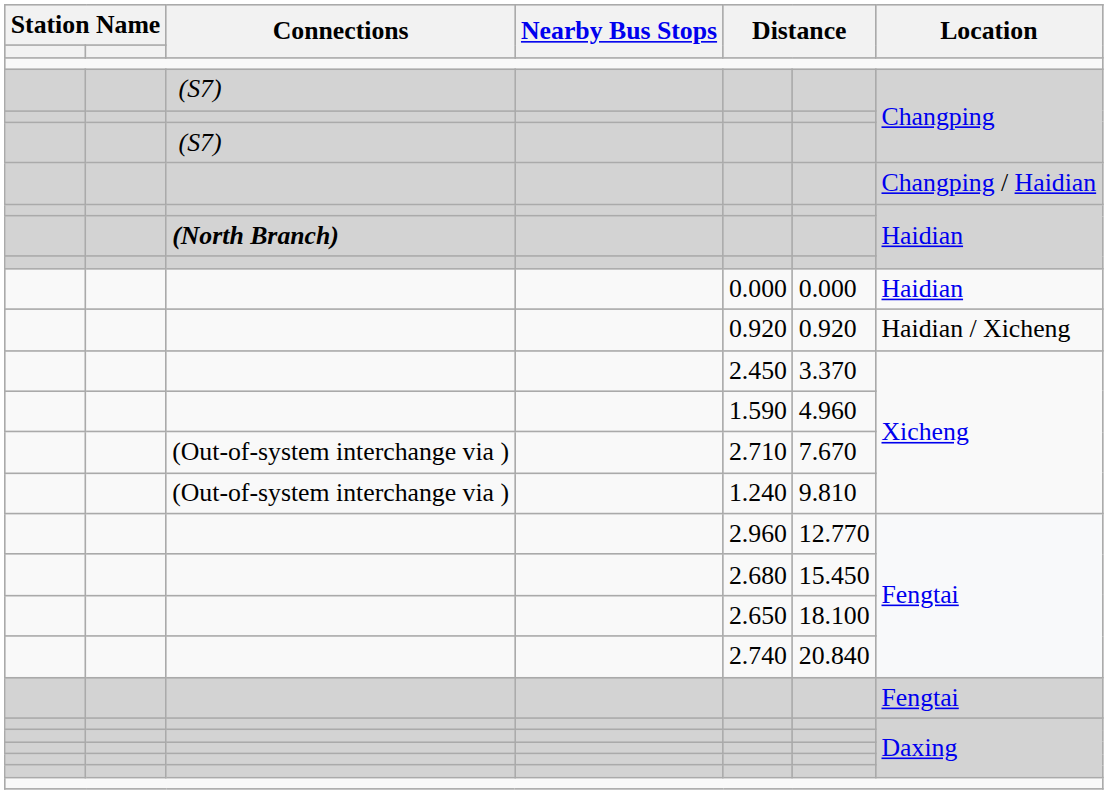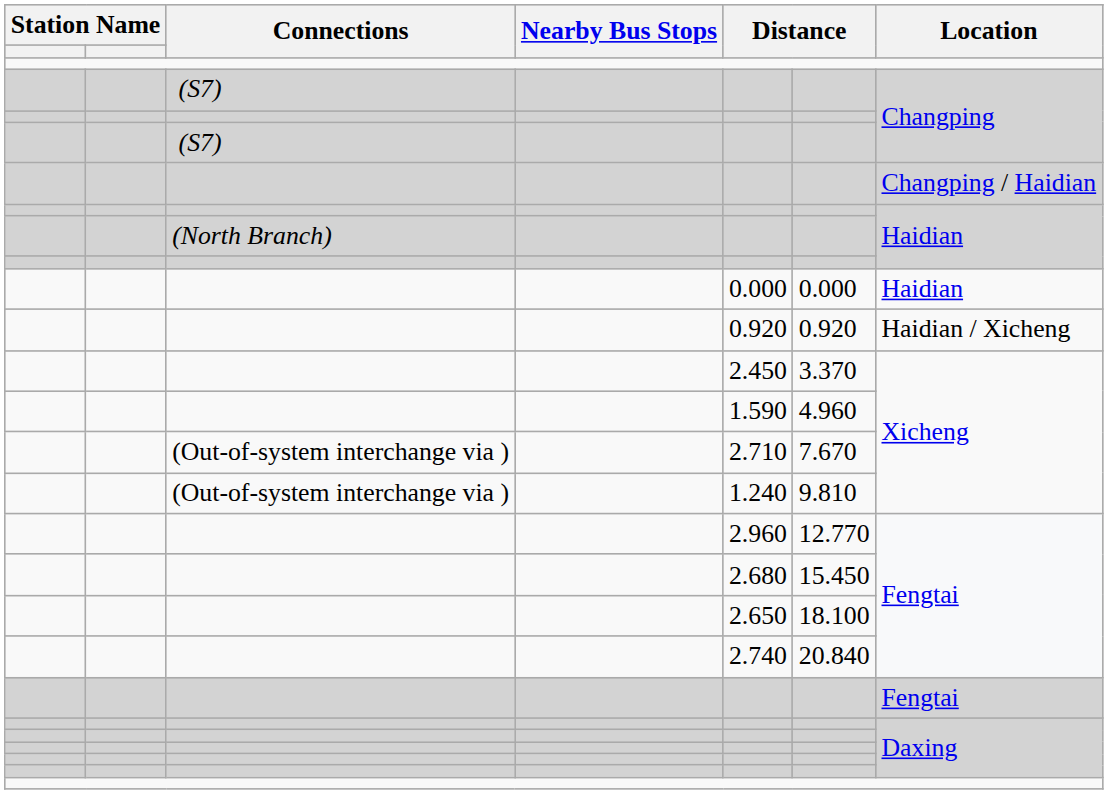(256, 235) bold -> (252, 235) normal
